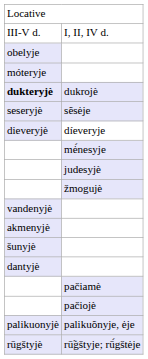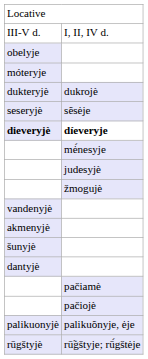(30, 91) bold -> (28, 91) normal
(27, 130) normal -> (29, 130) bold
(85, 130) normal -> (86, 130) bold
